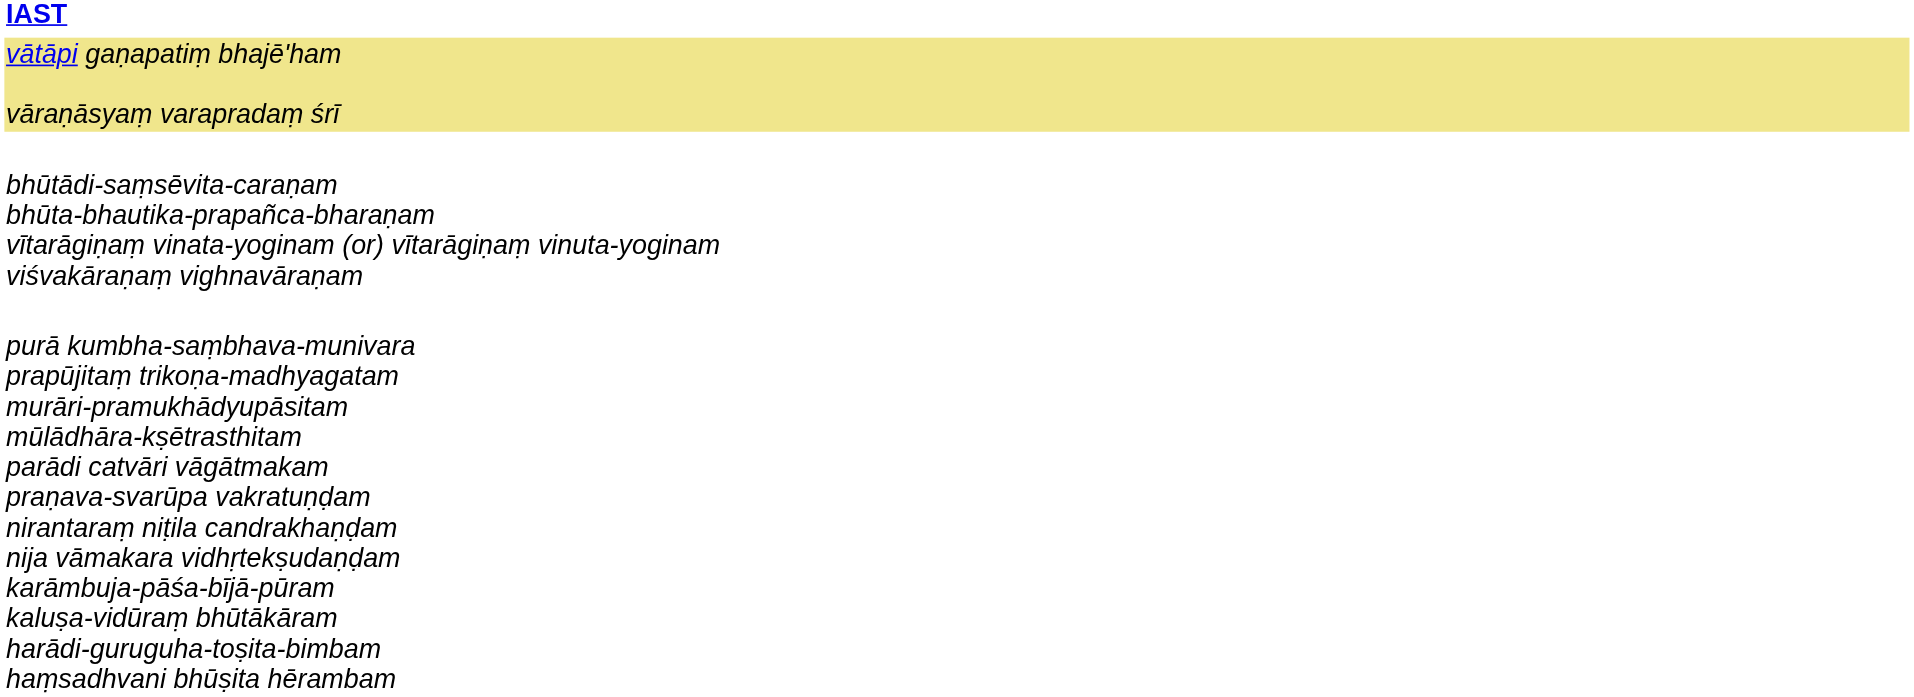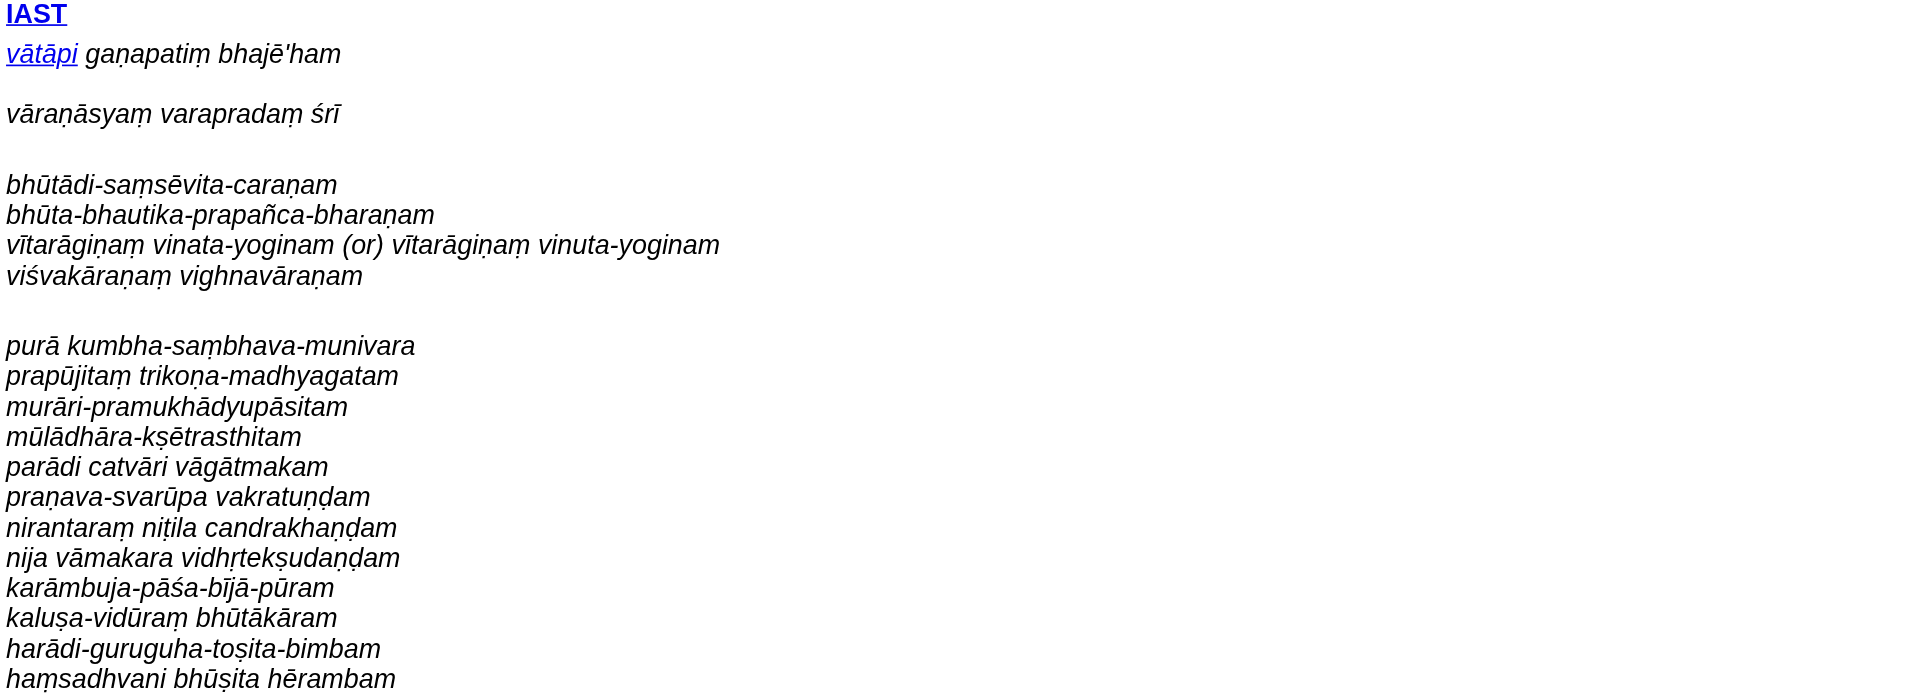(174, 84) khaki background -> (174, 84) no background
